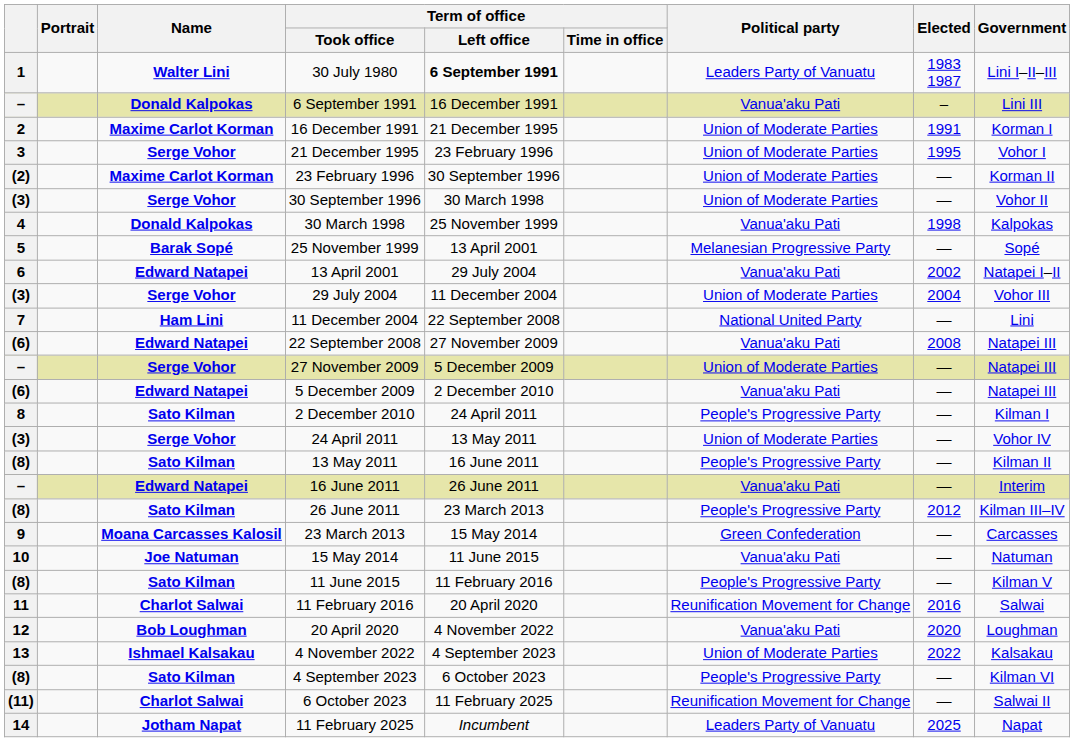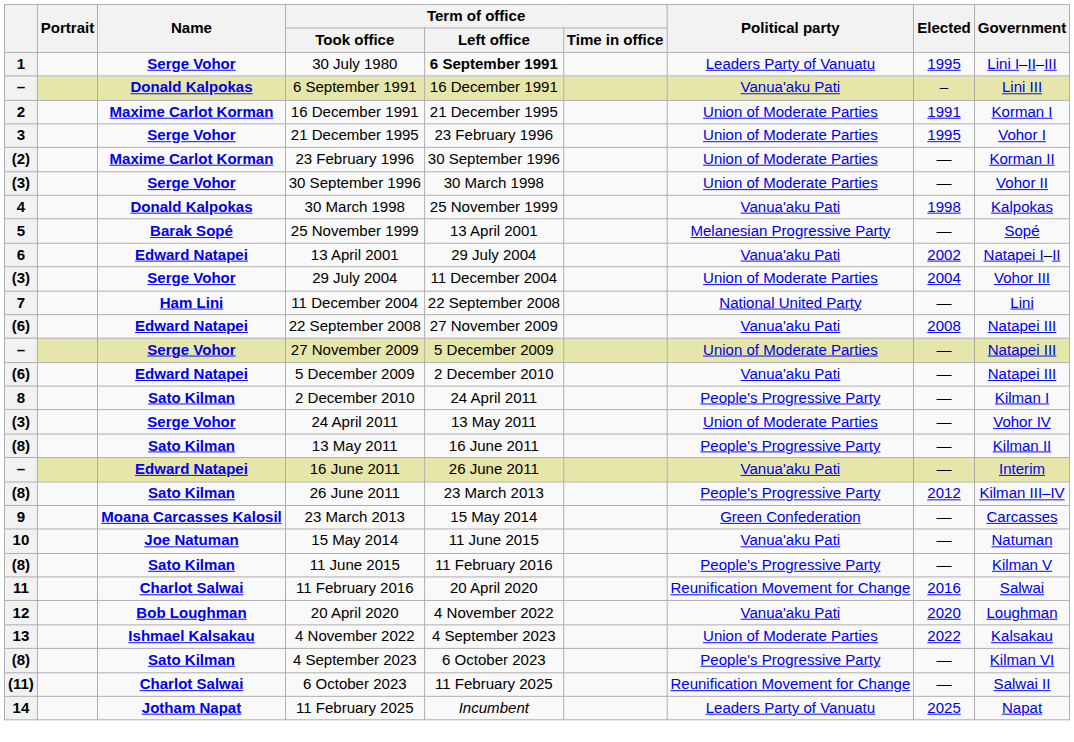(192, 72) Walter Lini -> (191, 64) Serge Vohor
(944, 72) 1983 1987 -> (944, 64) 1995
